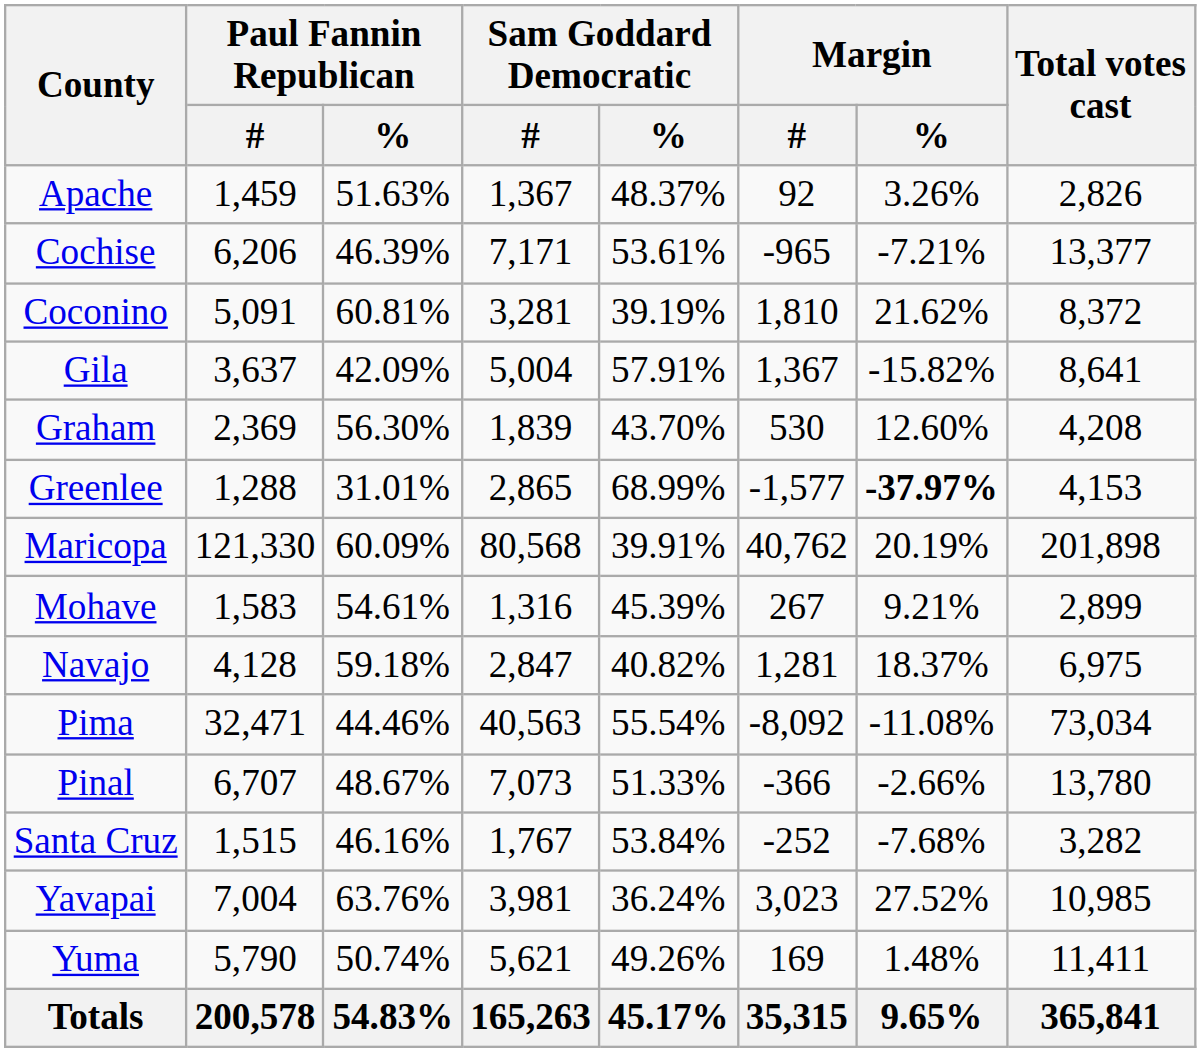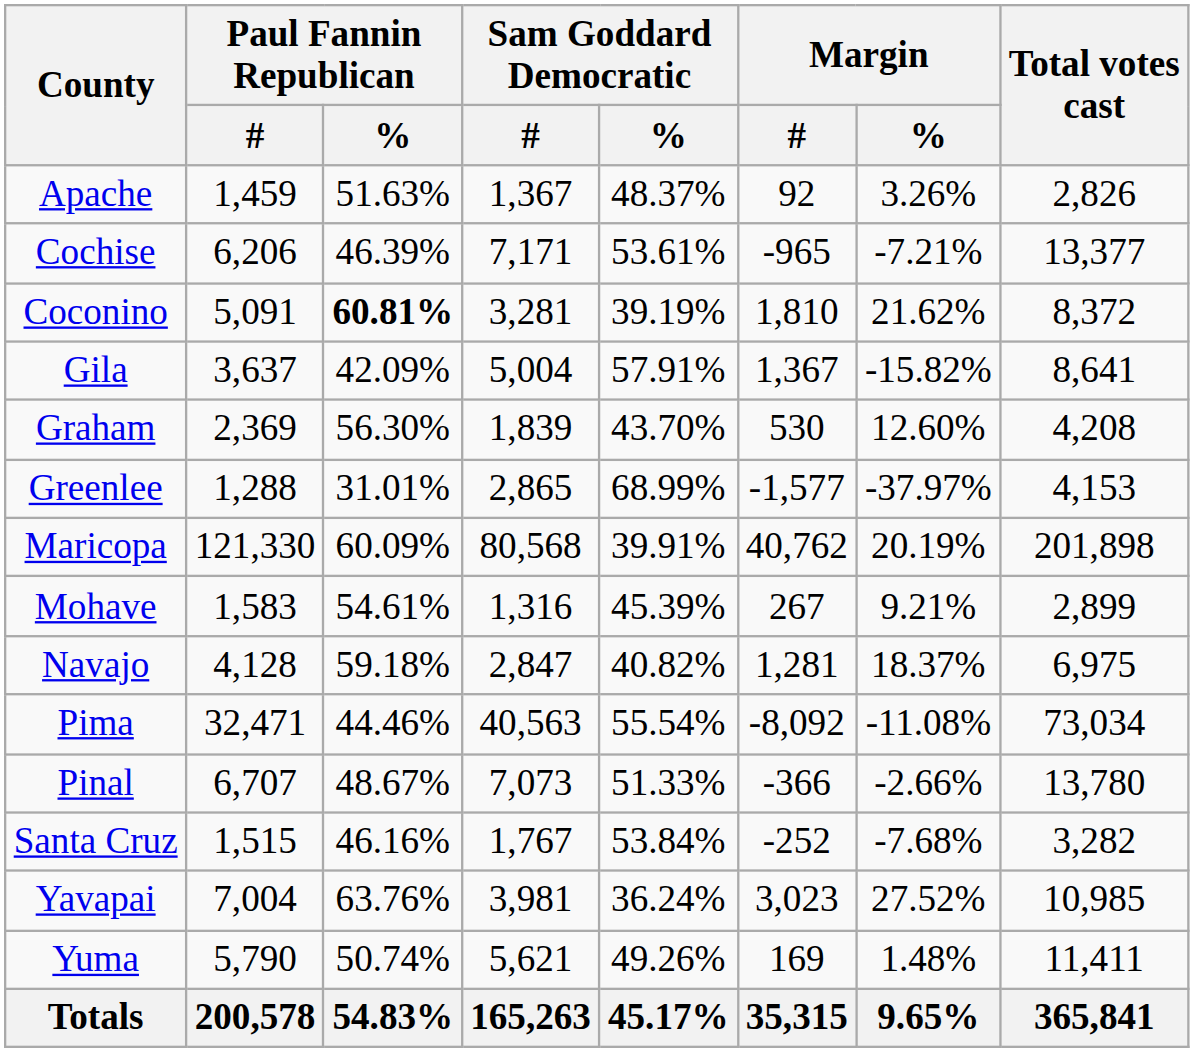(393, 311) normal -> (393, 311) bold
(931, 487) bold -> (928, 487) normal
